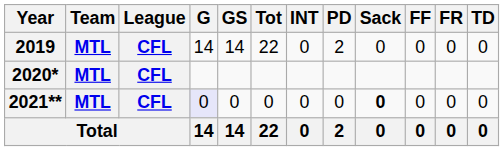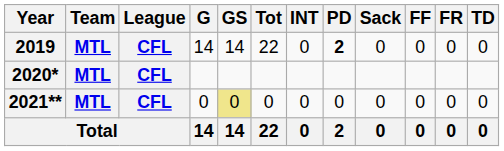(339, 46) normal -> (339, 46) bold
(204, 103) lavender background -> (204, 103) no background
(235, 103) no background -> (235, 103) khaki background
(380, 103) bold -> (380, 103) normal
